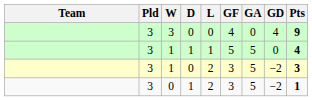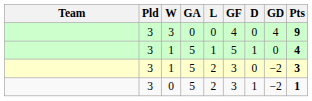columns swapped: (191, 13) <-> (253, 13)
